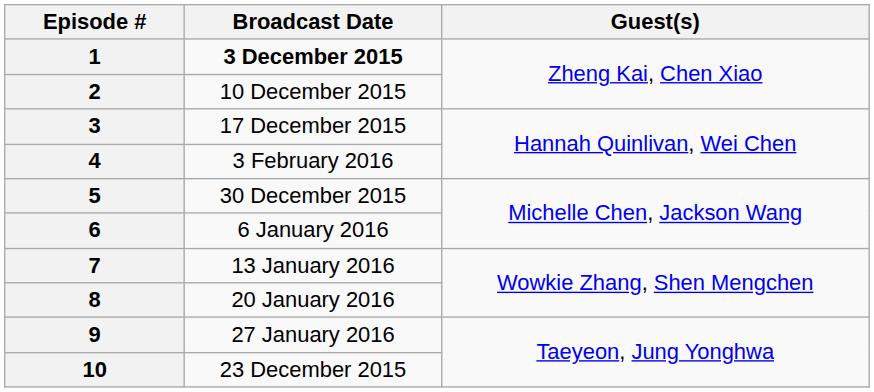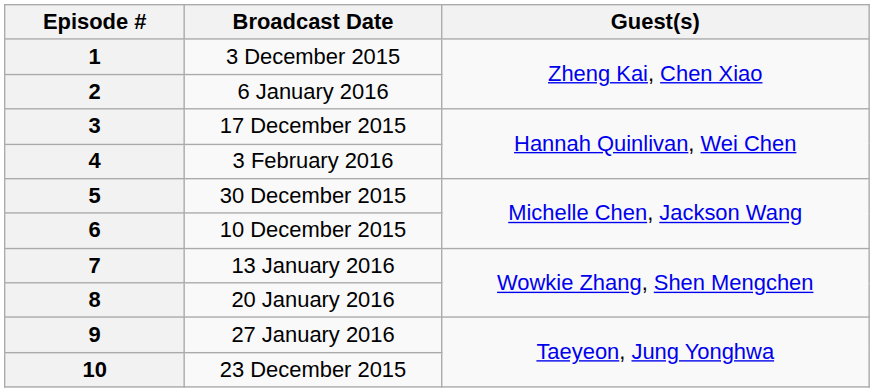(313, 56) bold -> (313, 56) normal
(313, 91) 10 December 2015 -> (313, 91) 6 January 2016
(313, 230) 6 January 2016 -> (313, 230) 10 December 2015
